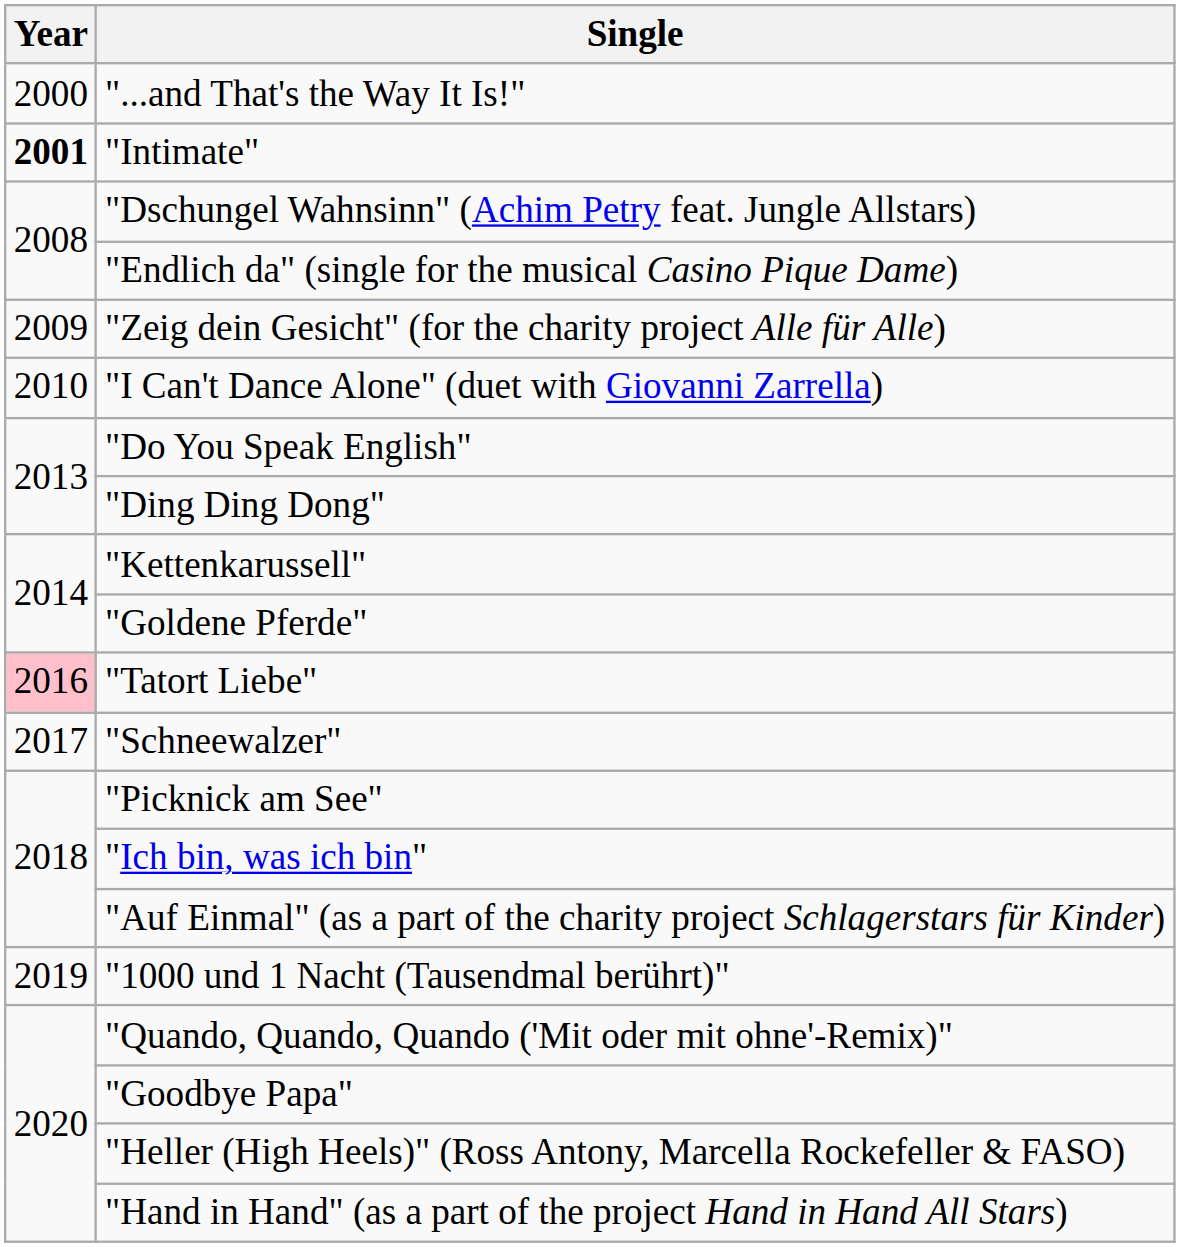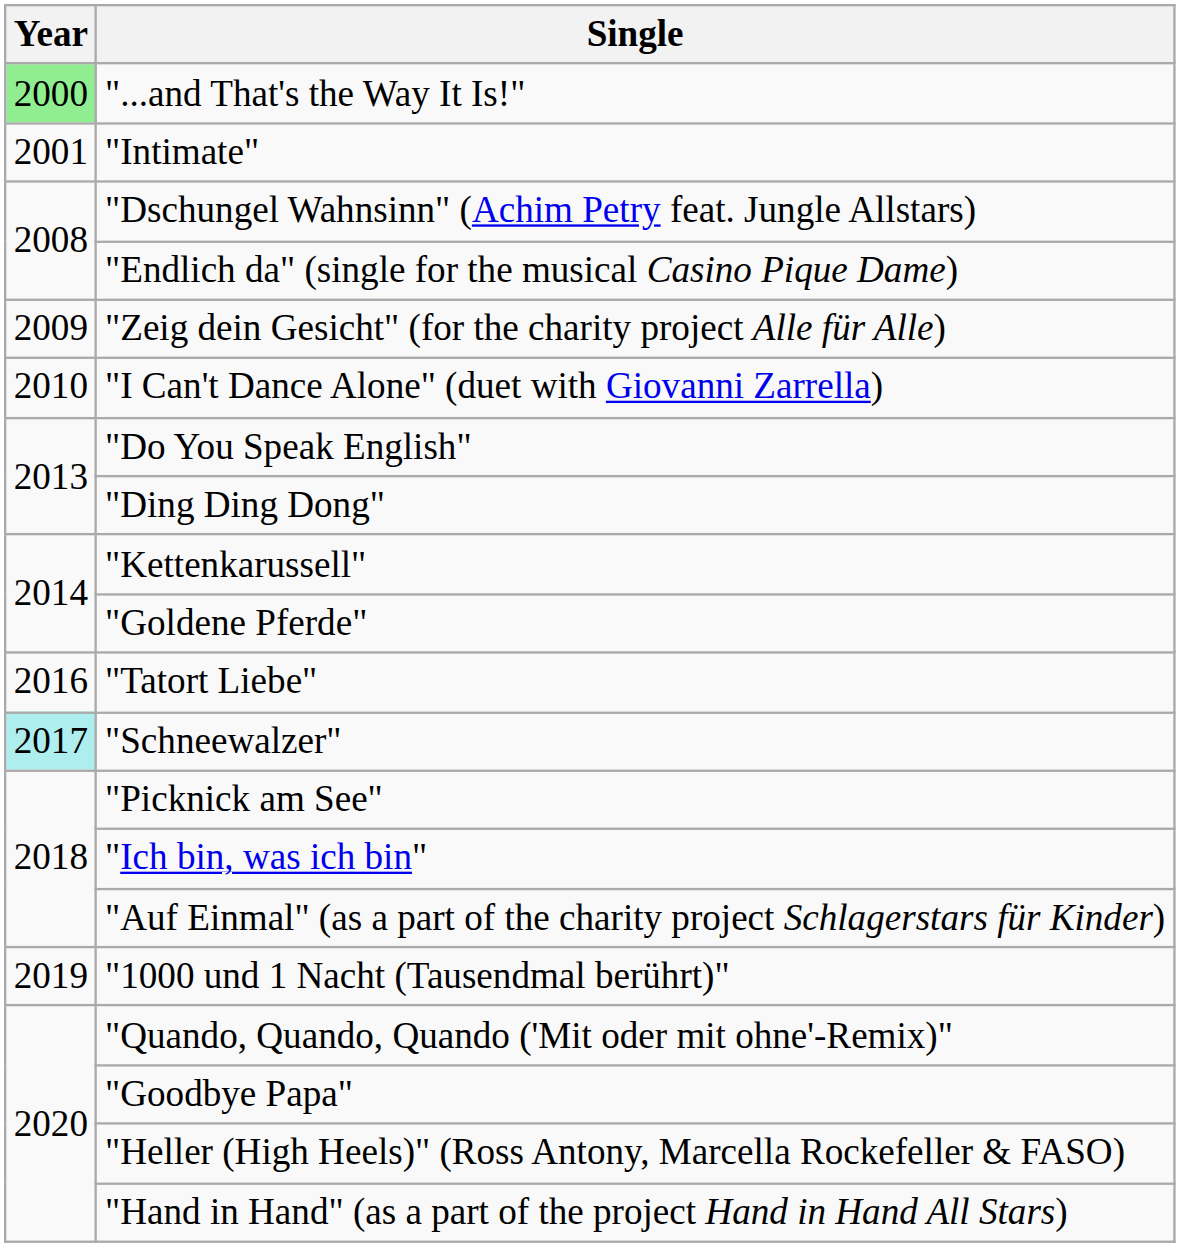(51, 92) no background -> (51, 92) lightgreen background
(51, 151) bold -> (51, 151) normal
(51, 681) pink background -> (51, 681) no background
(51, 740) no background -> (51, 740) paleturquoise background
